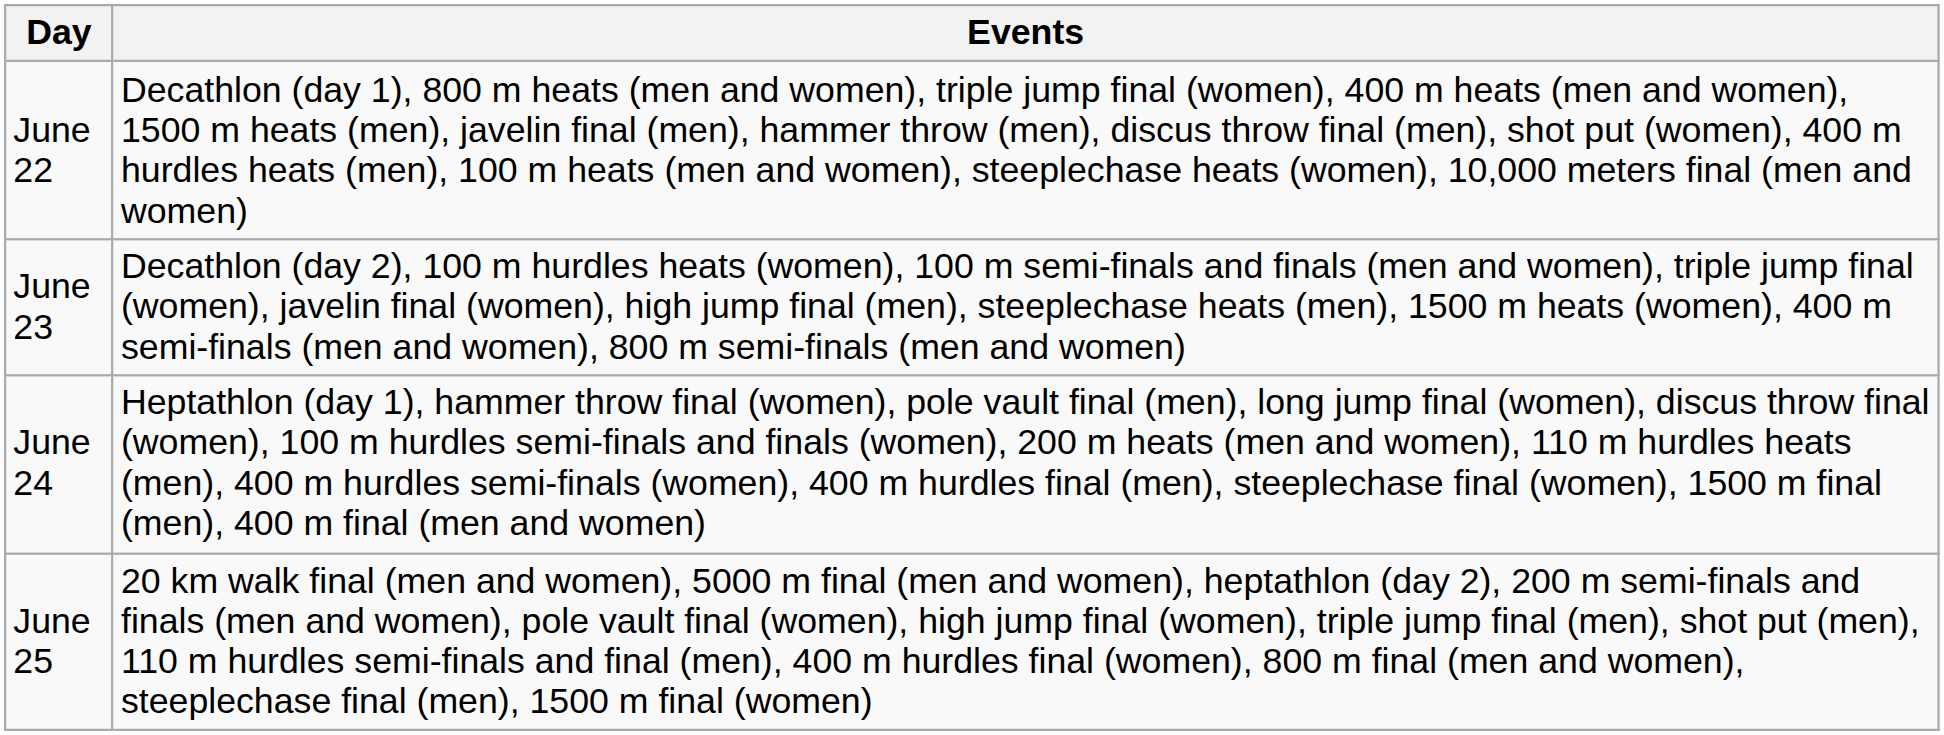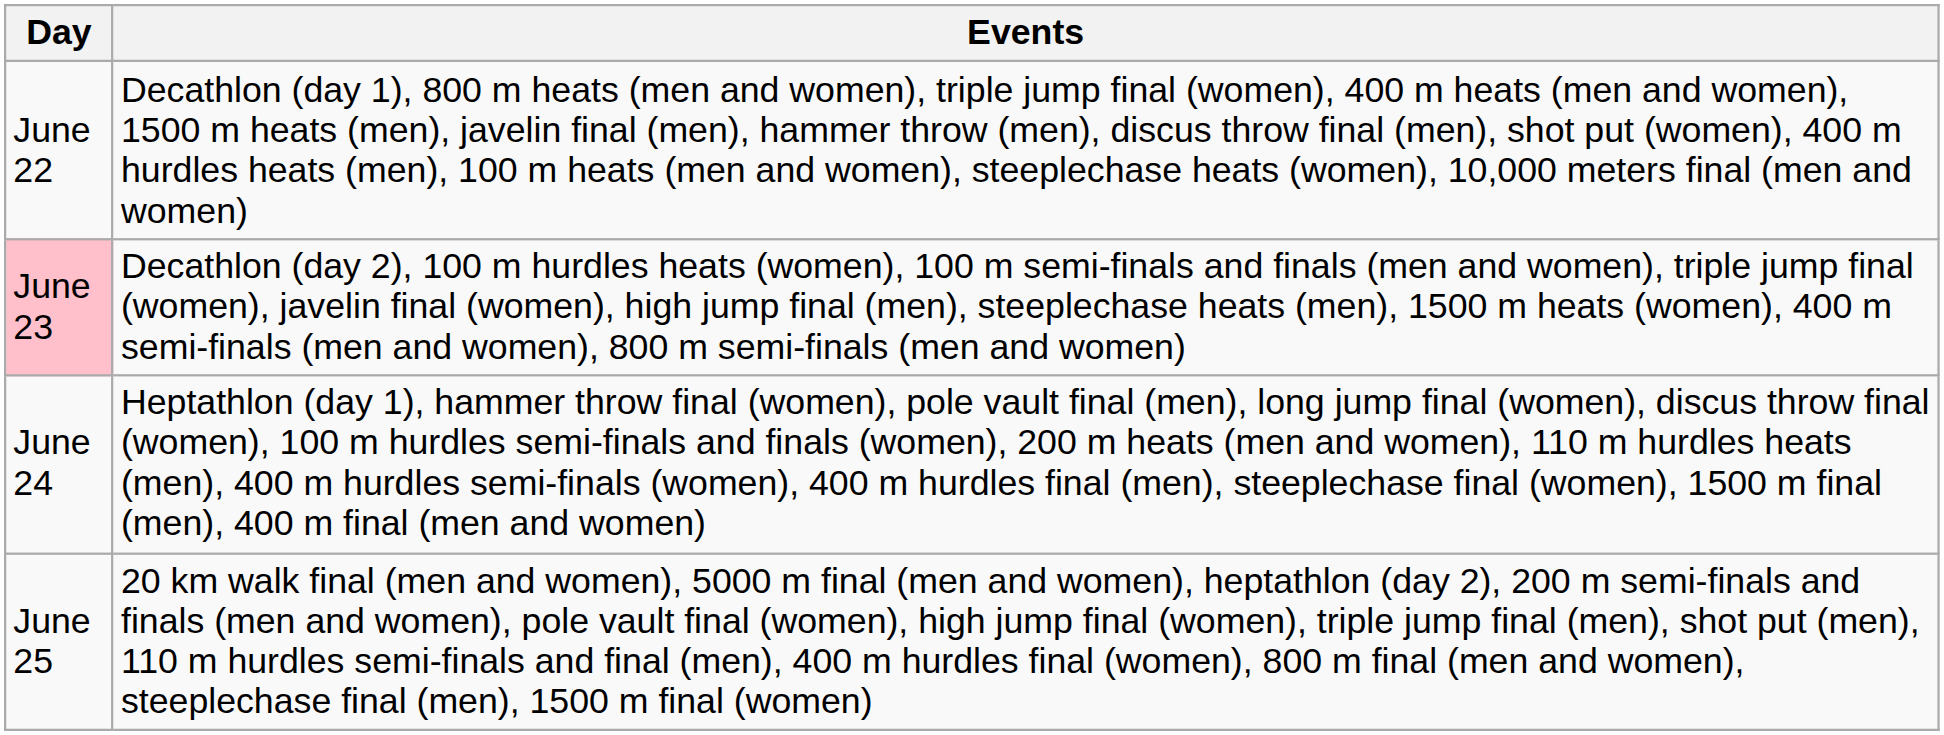(52, 306) no background -> (52, 306) pink background
